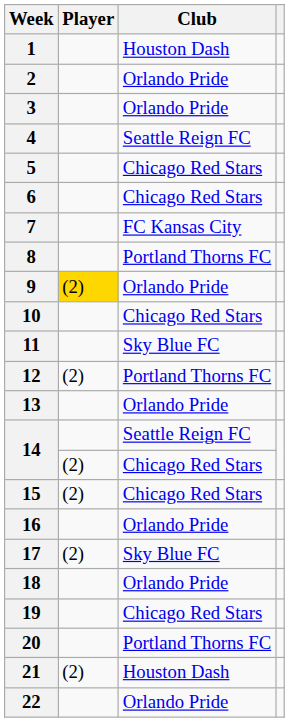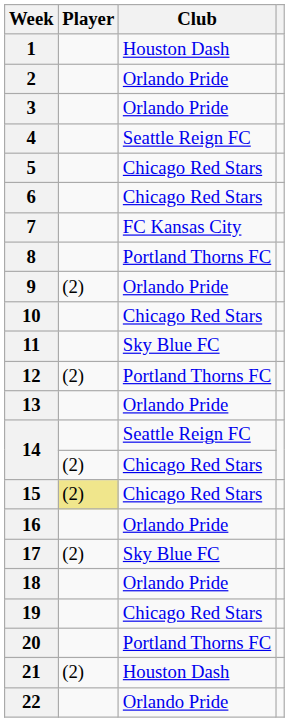(73, 286) gold background -> (73, 286) no background
(73, 494) no background -> (73, 494) khaki background
